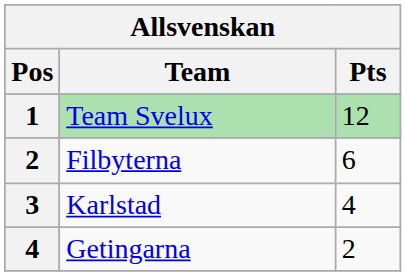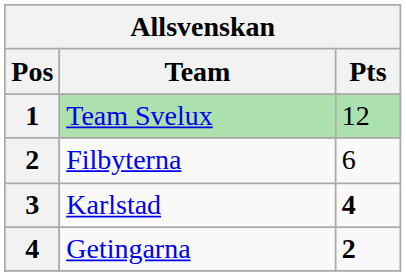(349, 204) normal -> (349, 204) bold
(349, 248) normal -> (349, 248) bold
